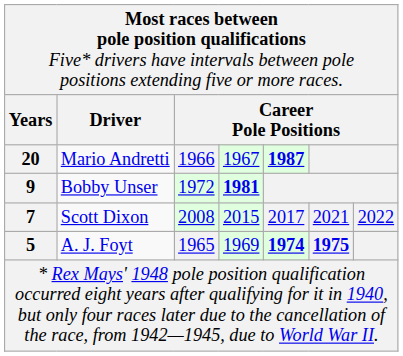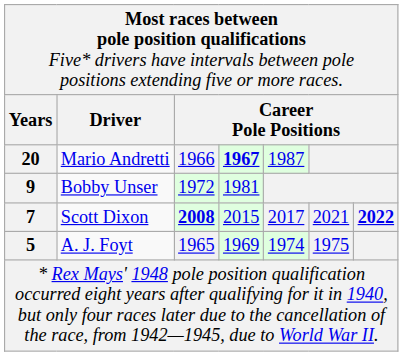(241, 158) normal -> (241, 158) bold
(286, 158) bold -> (286, 158) normal
(241, 187) bold -> (241, 187) normal
(196, 216) normal -> (196, 216) bold
(376, 216) normal -> (376, 216) bold
(286, 245) bold -> (286, 245) normal
(331, 245) bold -> (331, 245) normal
